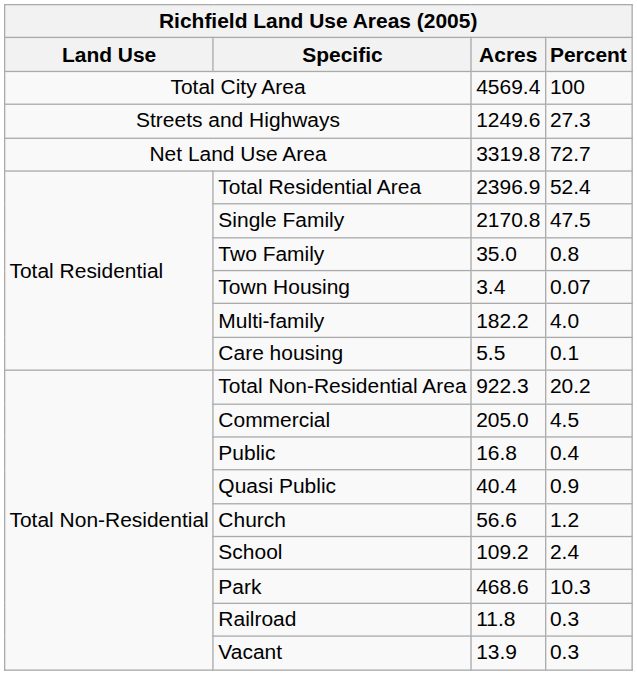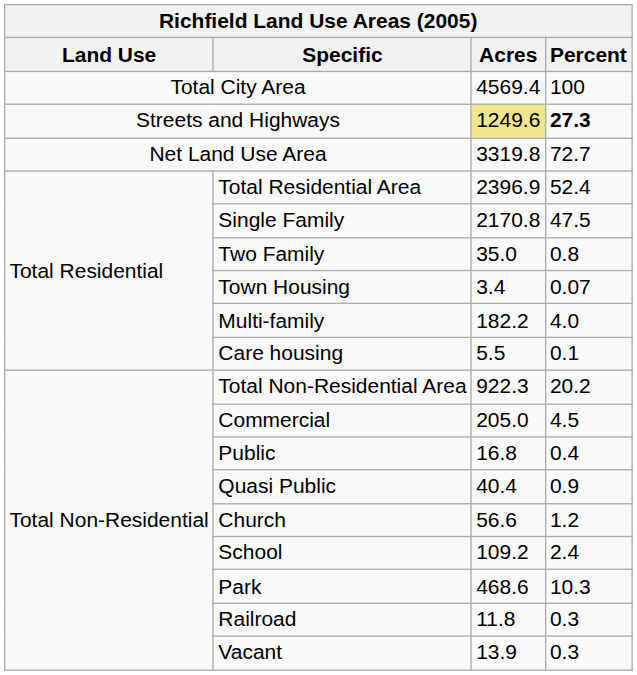(508, 120) no background -> (508, 120) khaki background
(570, 120) normal -> (570, 120) bold
